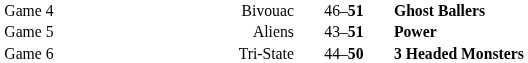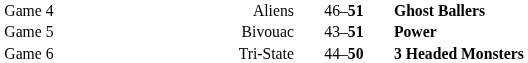(268, 10) Bivouac -> (273, 10) Aliens
(273, 32) Aliens -> (268, 32) Bivouac
